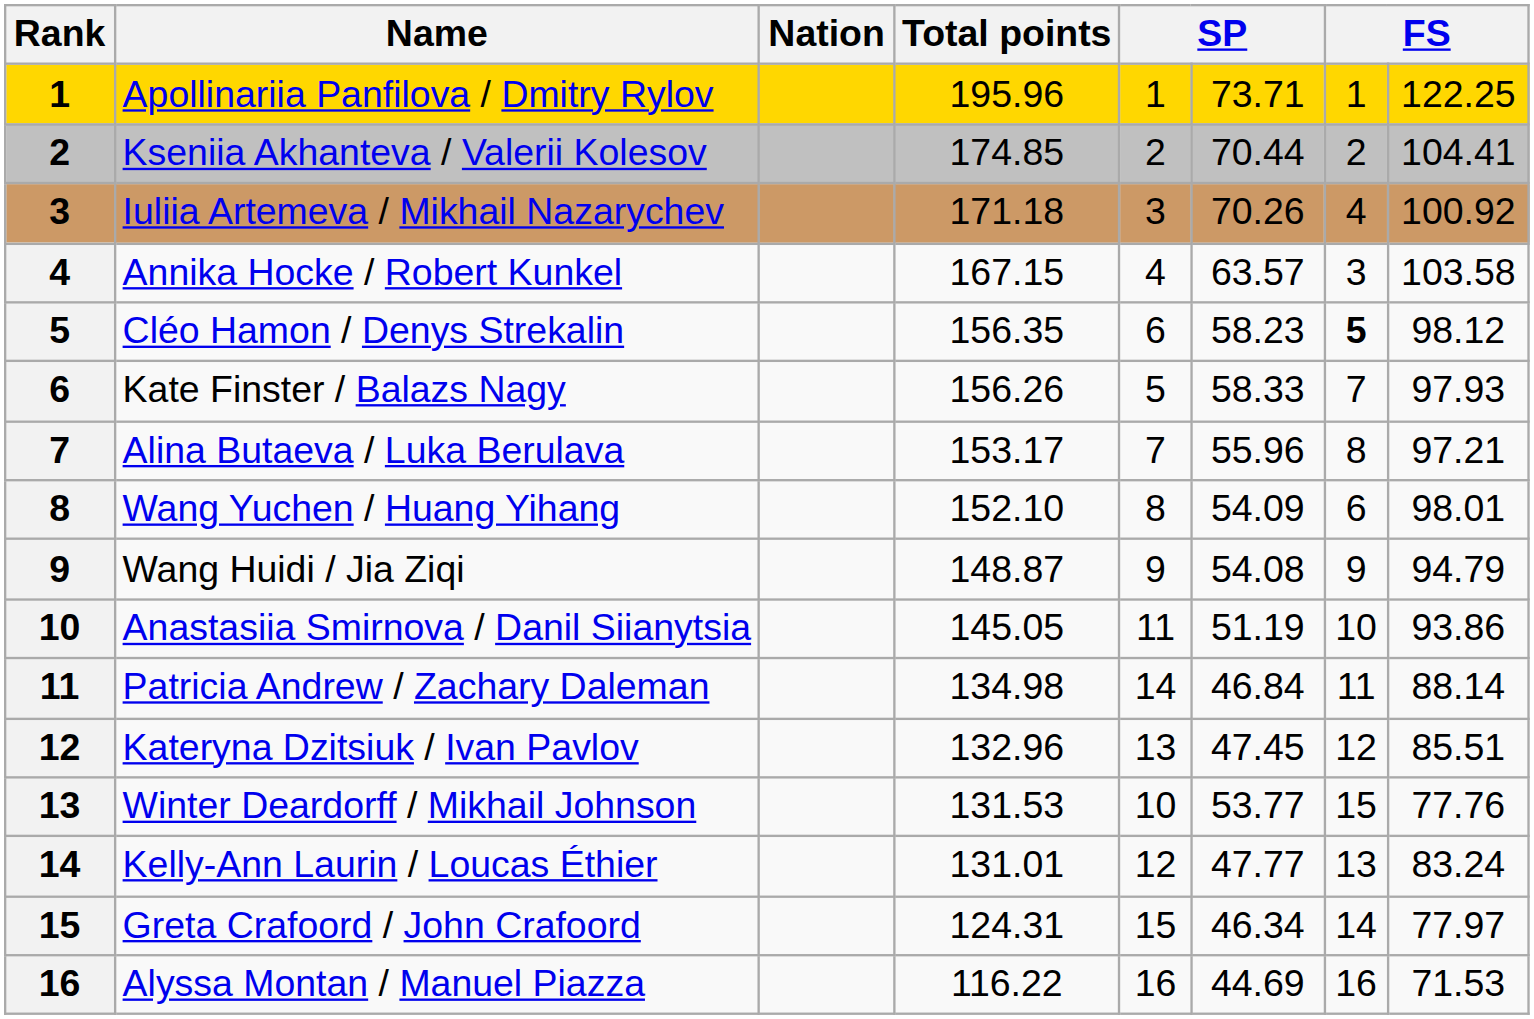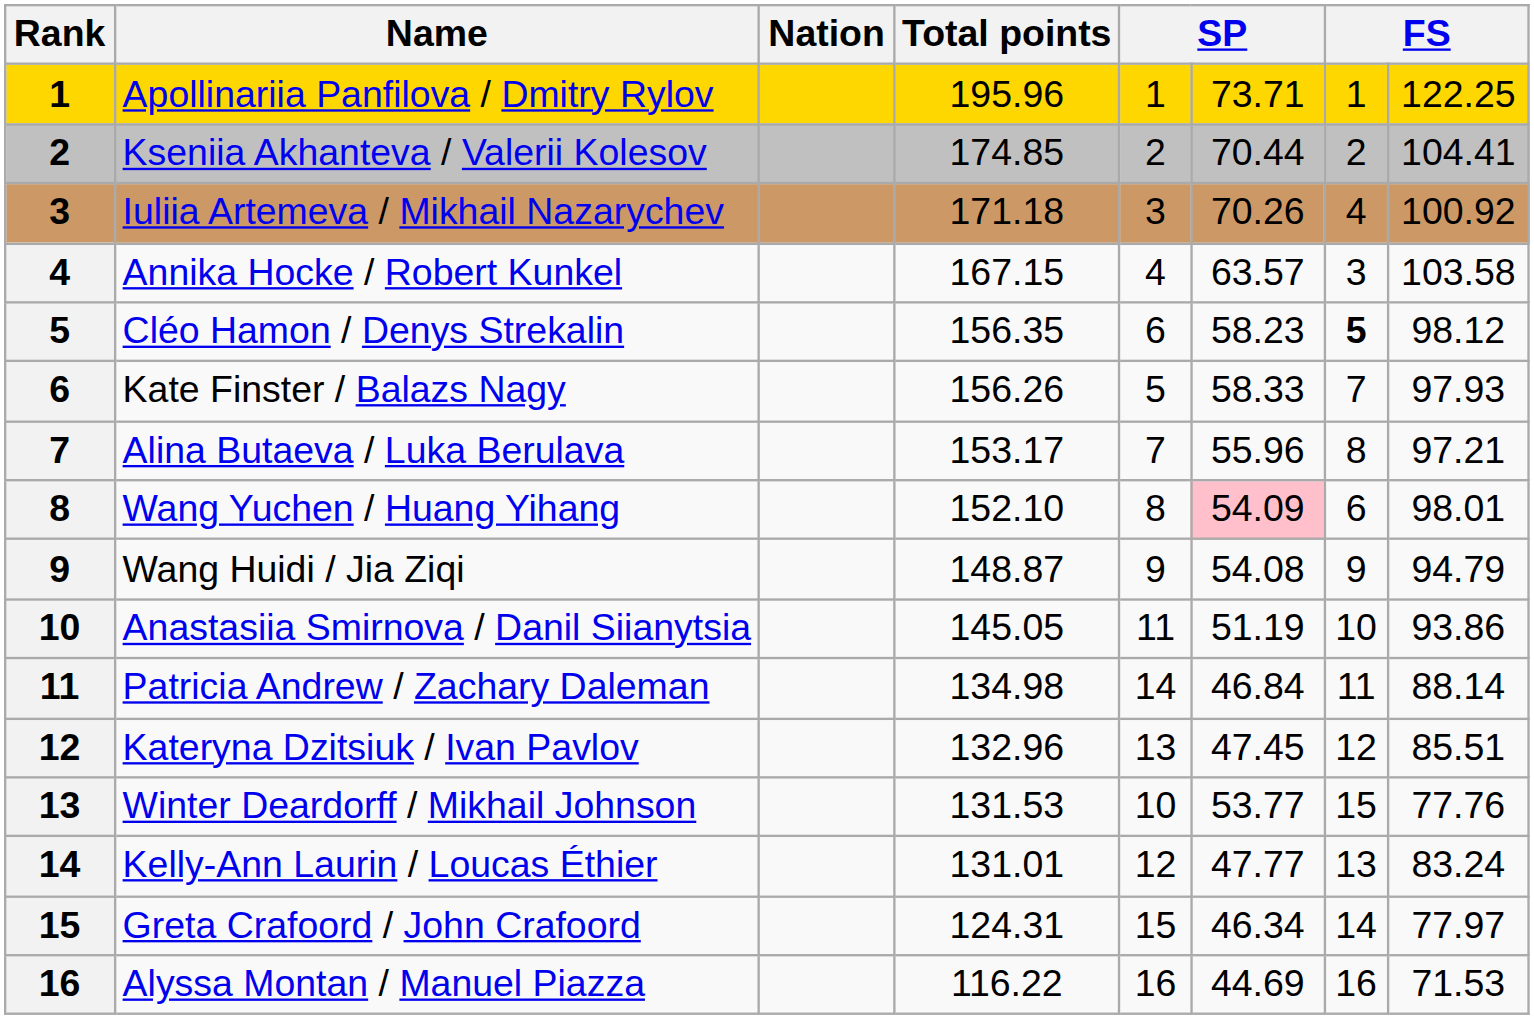(1258, 509) no background -> (1258, 509) pink background
